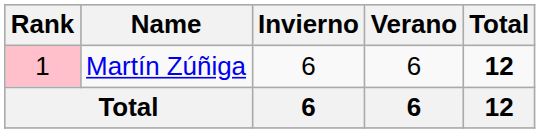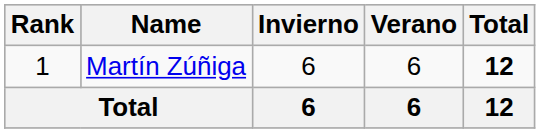(42, 66) pink background -> (42, 66) no background
